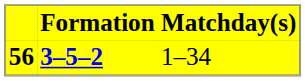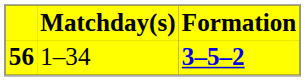columns swapped: (97, 22) <-> (229, 22)
